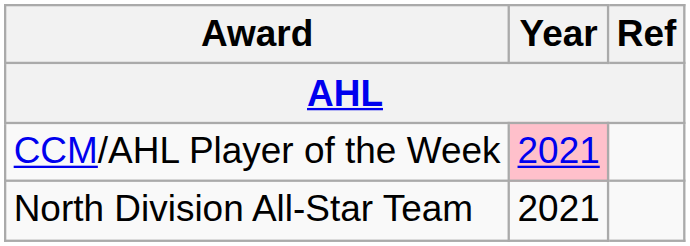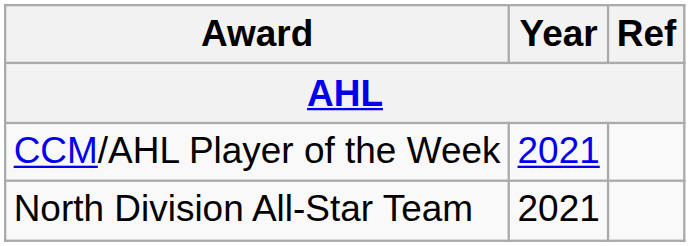(559, 151) pink background -> (559, 151) no background
